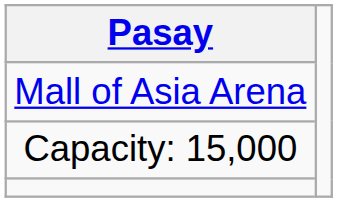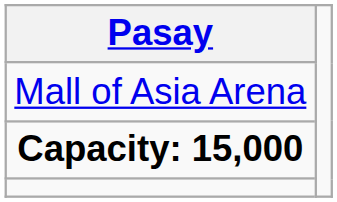(160, 149) normal -> (160, 149) bold
